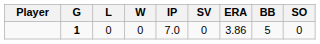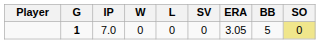columns swapped: (172, 13) <-> (109, 13)
(236, 30) 3.86 -> (236, 30) 3.05
(299, 30) no background -> (299, 30) khaki background
